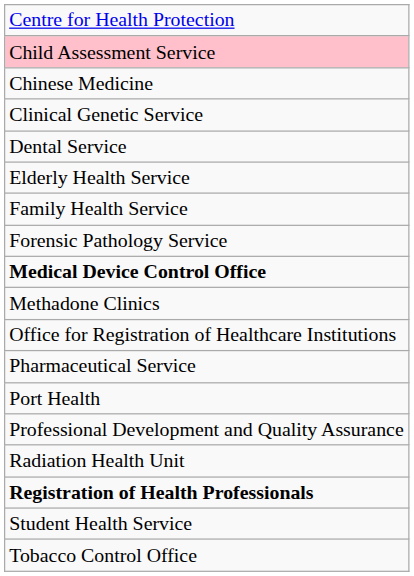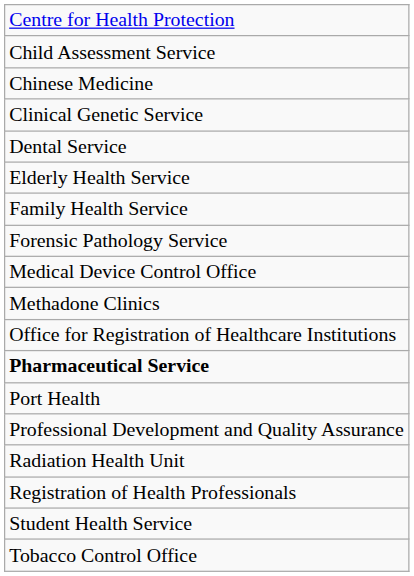(112, 51) pink background -> (112, 51) no background
(138, 271) bold -> (133, 271) normal
(103, 366) normal -> (109, 366) bold
(161, 492) bold -> (153, 492) normal
